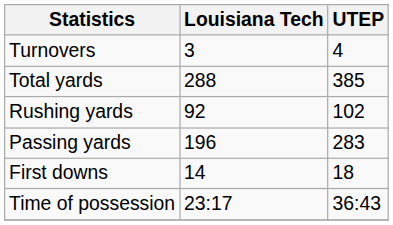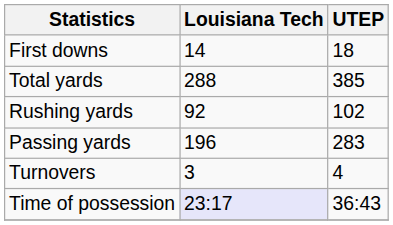rows swapped: (59, 173) <-> (52, 50)
(208, 204) no background -> (208, 204) lavender background
